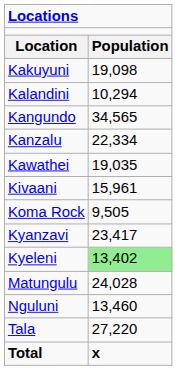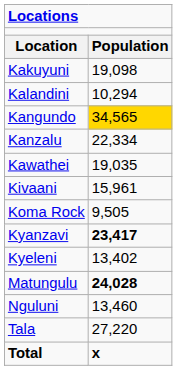(114, 117) no background -> (114, 117) gold background
(114, 235) normal -> (114, 235) bold
(114, 259) lightgreen background -> (114, 259) no background
(114, 282) normal -> (114, 282) bold
